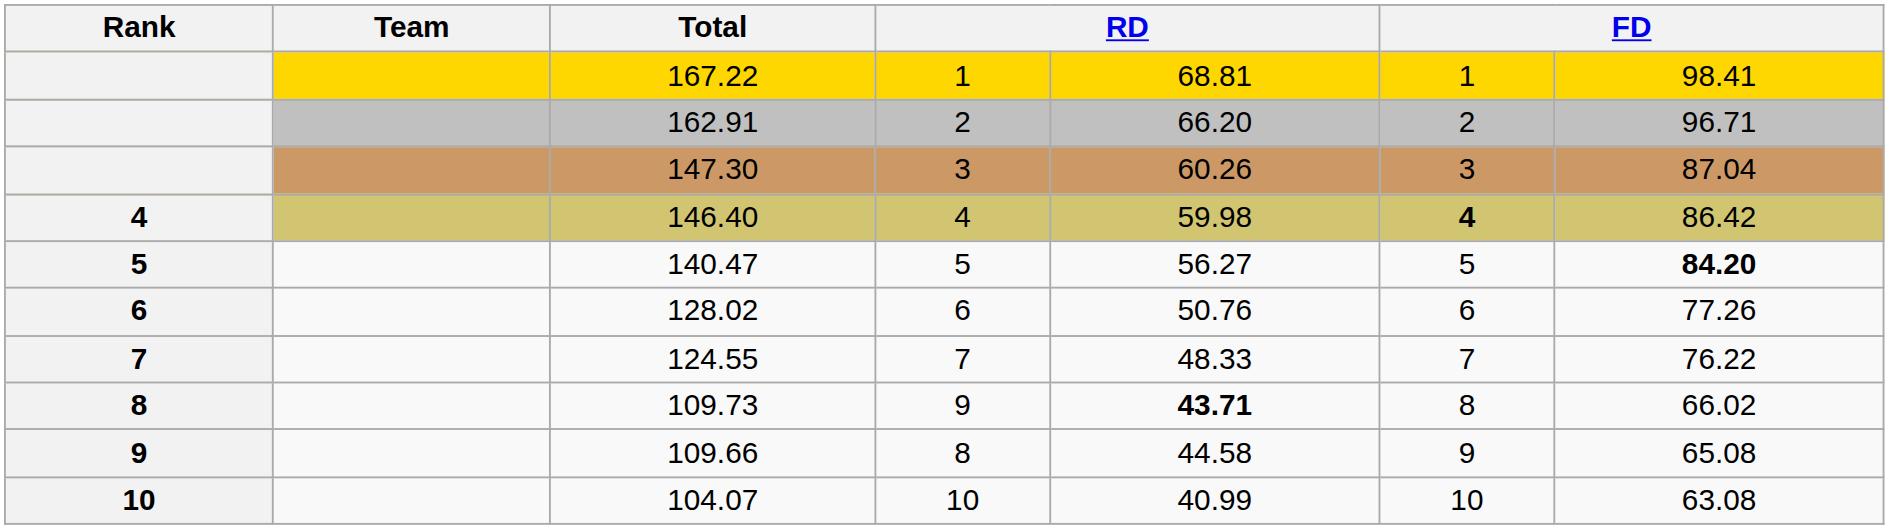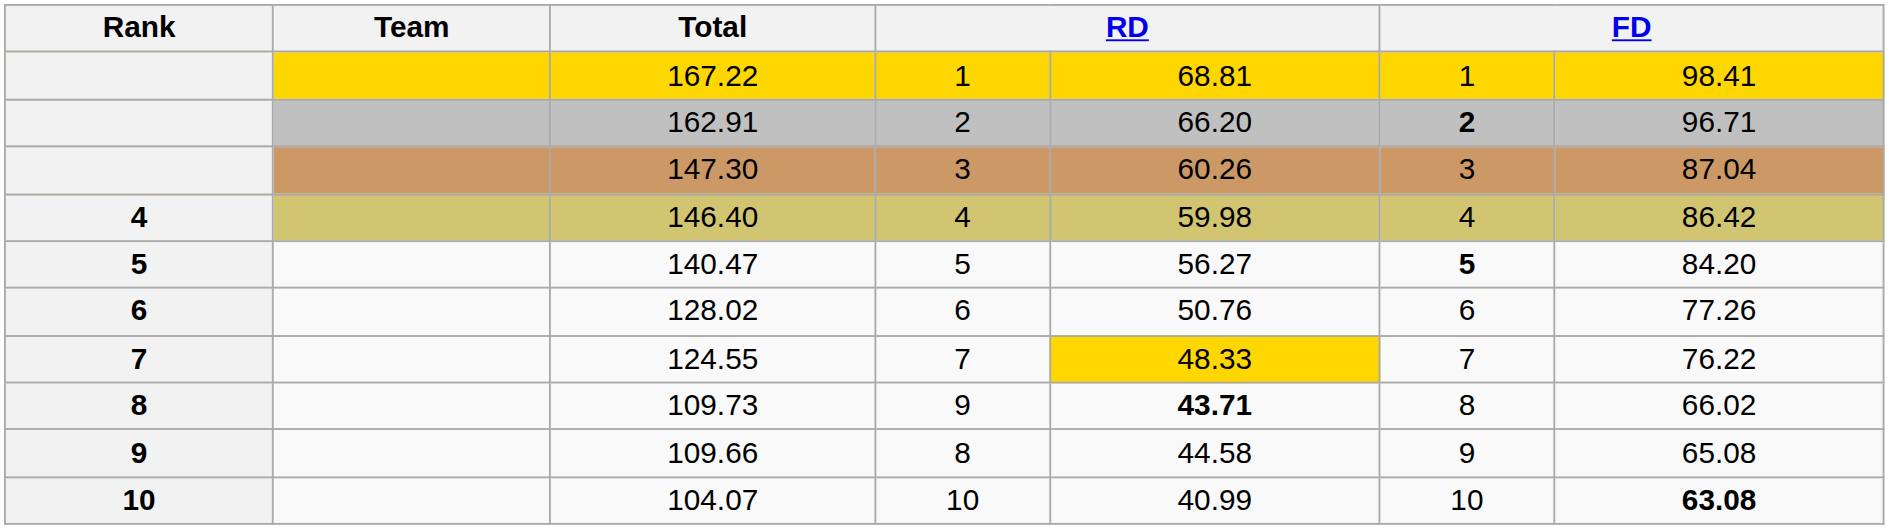(1467, 122) normal -> (1467, 122) bold
(1467, 216) bold -> (1467, 216) normal
(1467, 264) normal -> (1467, 264) bold
(1719, 264) bold -> (1719, 264) normal
(1215, 358) no background -> (1215, 358) gold background
(1719, 500) normal -> (1719, 500) bold
